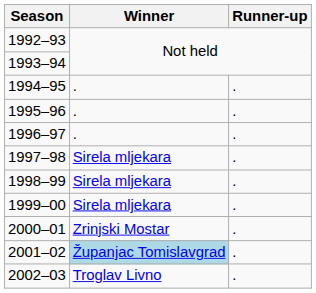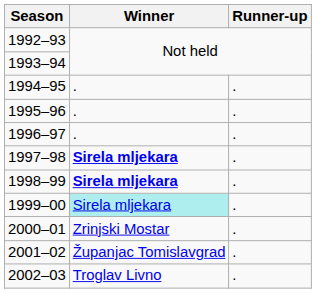(122, 157) normal -> (125, 157) bold
(122, 181) normal -> (125, 181) bold
(122, 205) no background -> (122, 205) paleturquoise background
(149, 252) lightblue background -> (149, 252) no background
